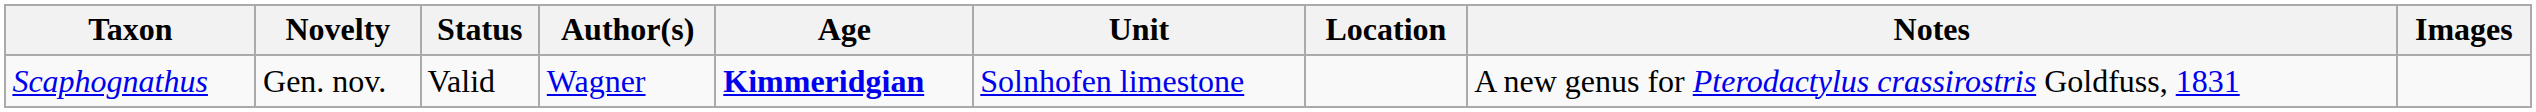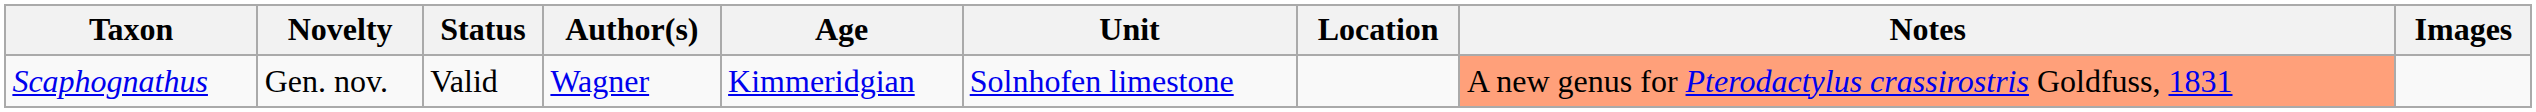(824, 80) bold -> (821, 80) normal
(1857, 80) no background -> (1850, 80) lightsalmon background
